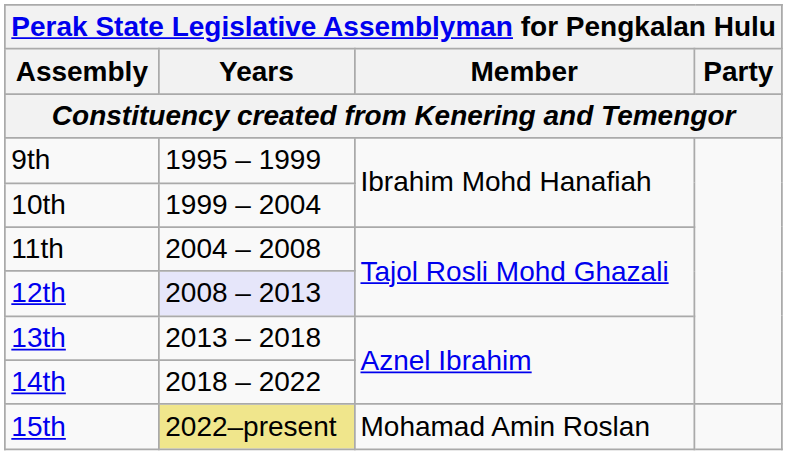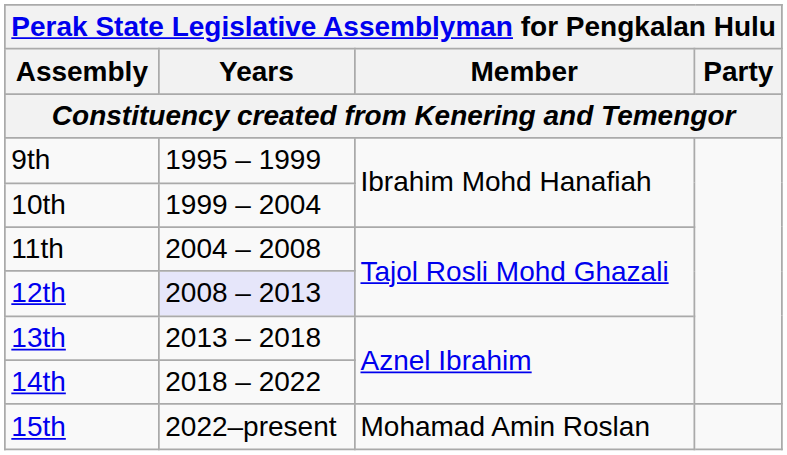(251, 426) khaki background -> (251, 426) no background
